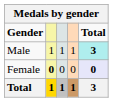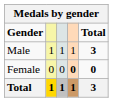(93, 51) paleturquoise background -> (93, 51) no background
(51, 69) bold -> (51, 69) normal
(73, 69) normal -> (73, 69) bold
(93, 69) lavender background -> (93, 69) no background
